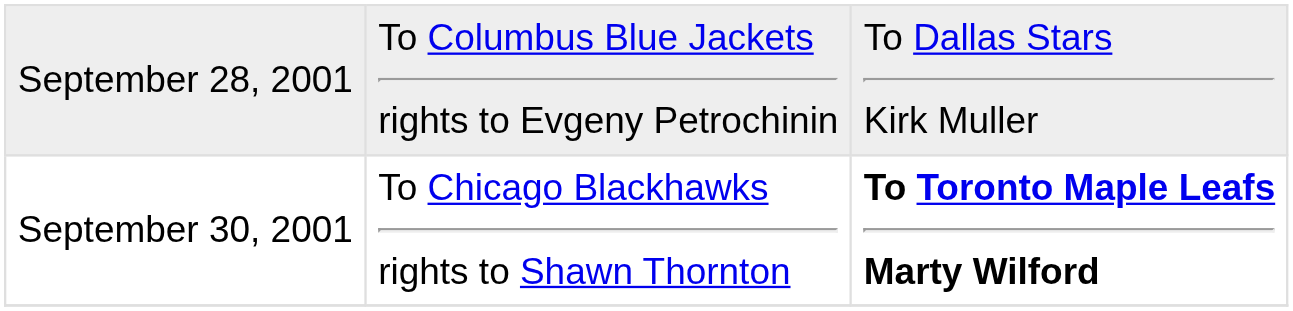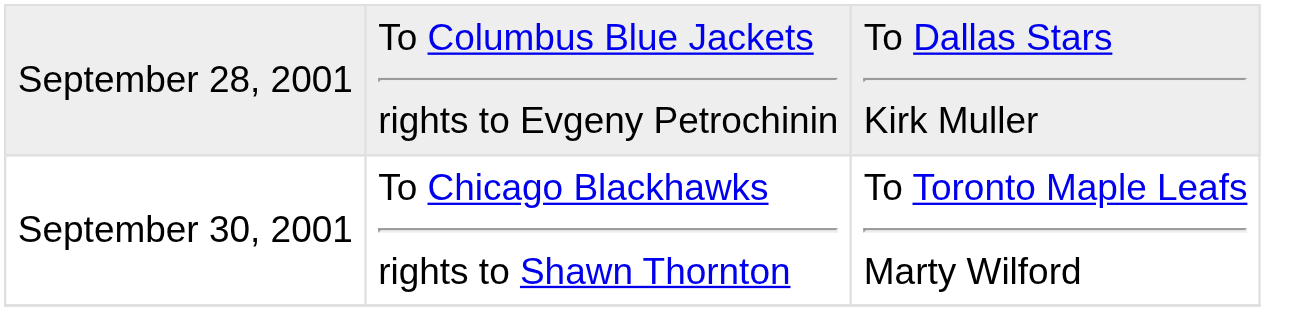(1070, 229) bold -> (1056, 229) normal
